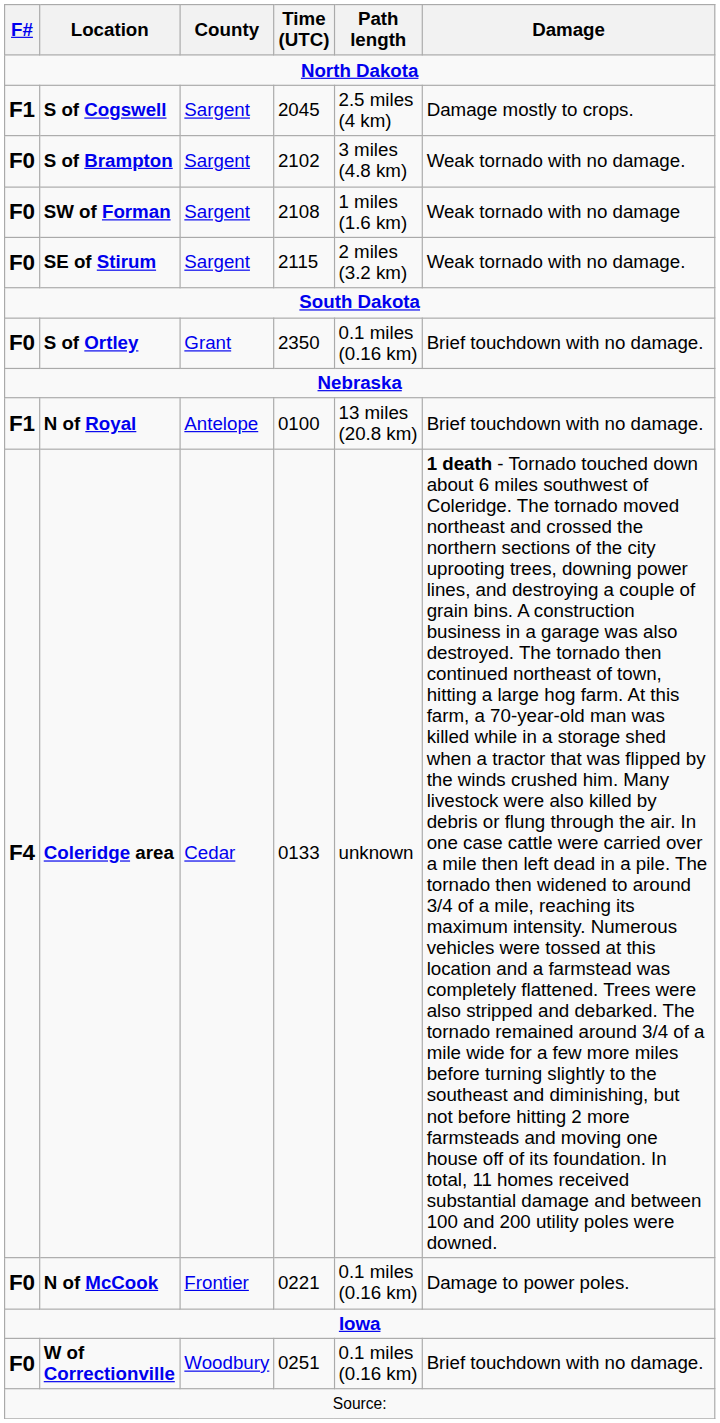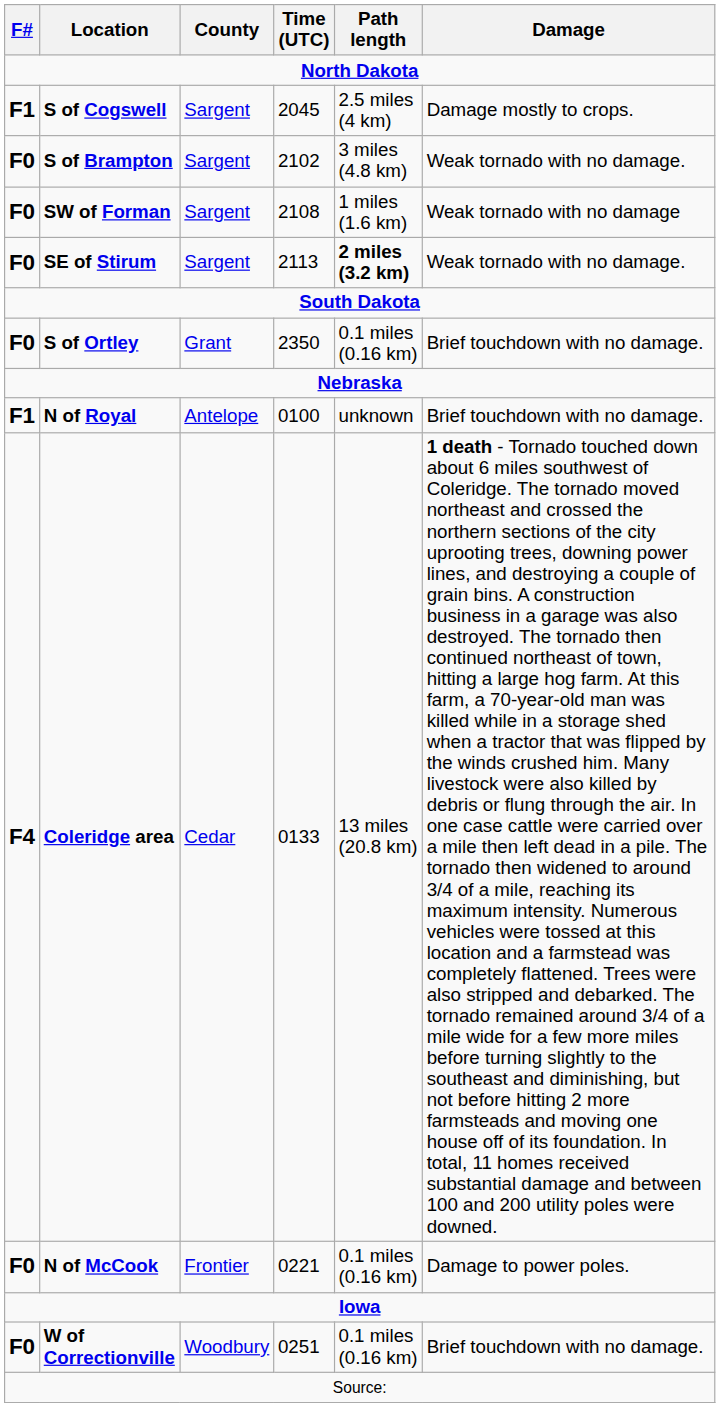(298, 262) 2115 -> (298, 262) 2113
(373, 262) normal -> (374, 262) bold
(378, 423) 13 miles (20.8 km) -> (376, 415) unknown
(376, 853) unknown -> (378, 836) 13 miles (20.8 km)
